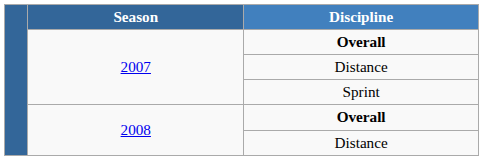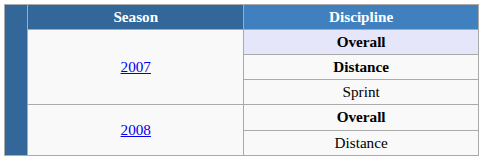(361, 42) no background -> (361, 42) lavender background
(361, 67) normal -> (361, 67) bold
